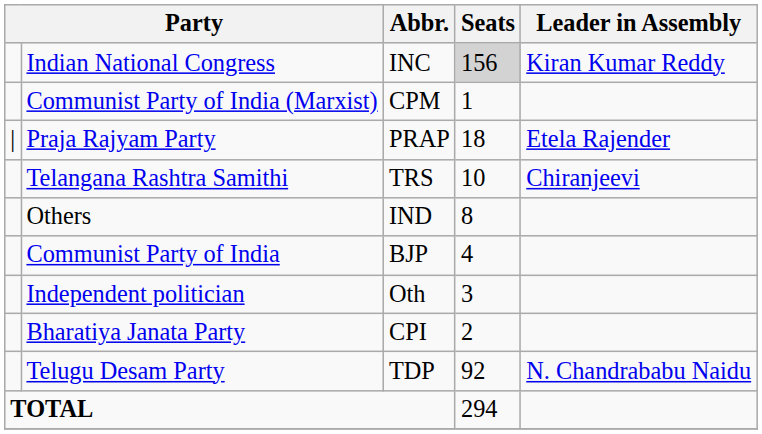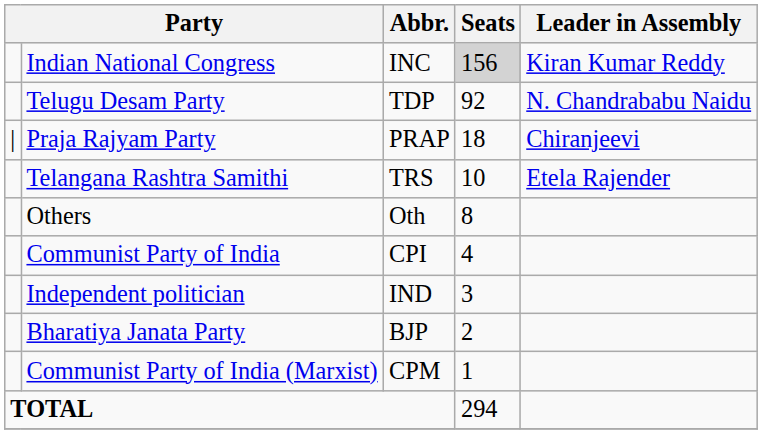rows swapped: (126, 370) <-> (202, 100)
(598, 139) Etela Rajender -> (583, 139) Chiranjeevi
(583, 178) Chiranjeevi -> (598, 178) Etela Rajender
(411, 216) IND -> (407, 216) Oth
(409, 255) BJP -> (408, 255) CPI
(407, 293) Oth -> (411, 293) IND
(408, 332) CPI -> (409, 332) BJP
